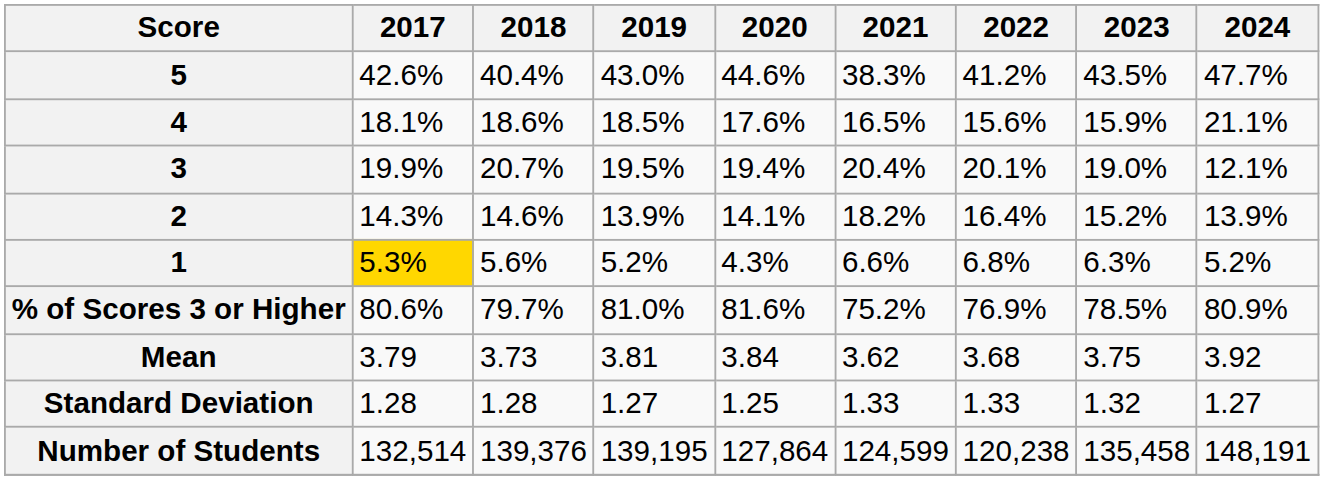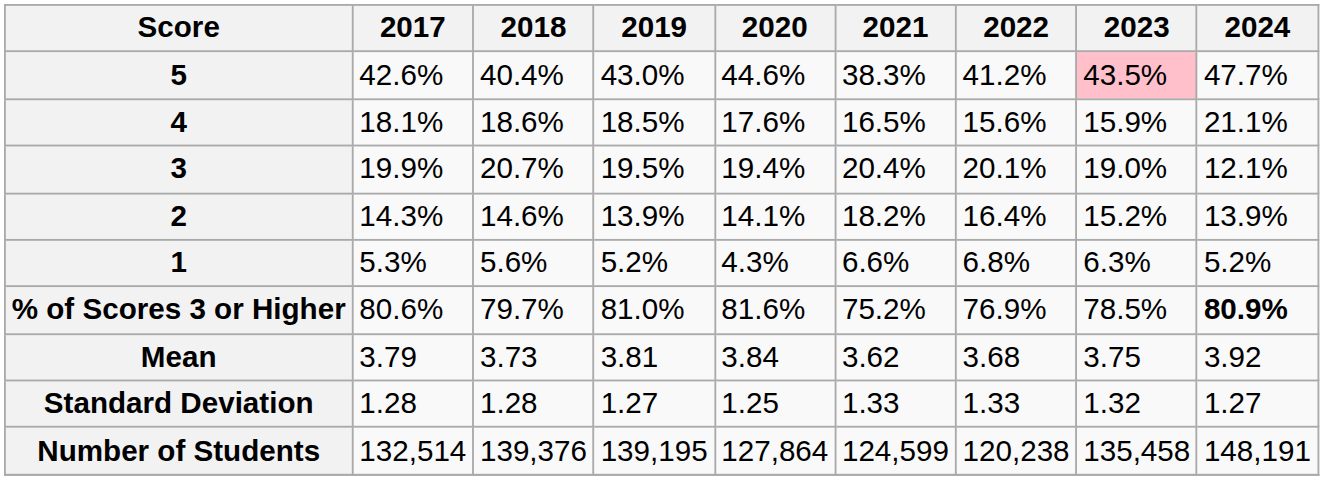(1125, 74) no background -> (1125, 74) pink background
(393, 262) gold background -> (393, 262) no background
(1246, 309) normal -> (1246, 309) bold
